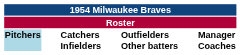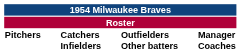(23, 35) lightblue background -> (23, 35) no background
